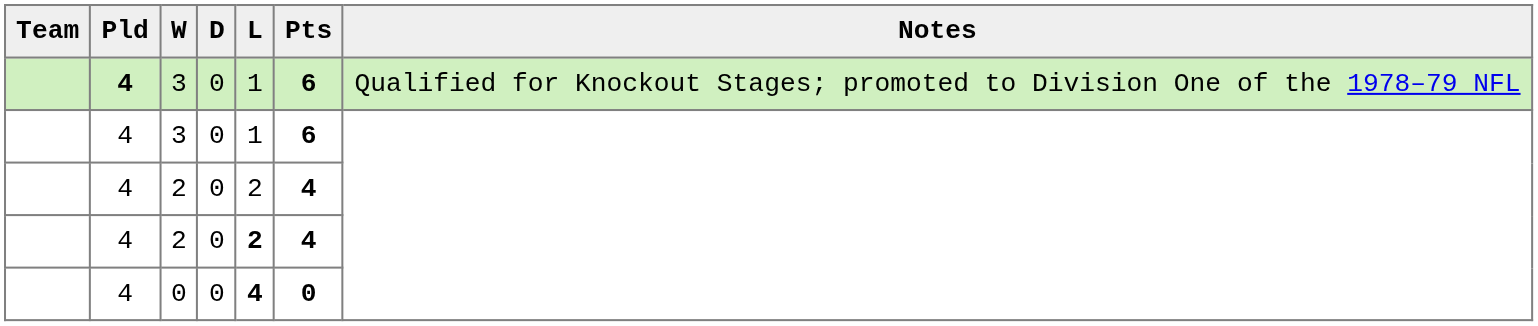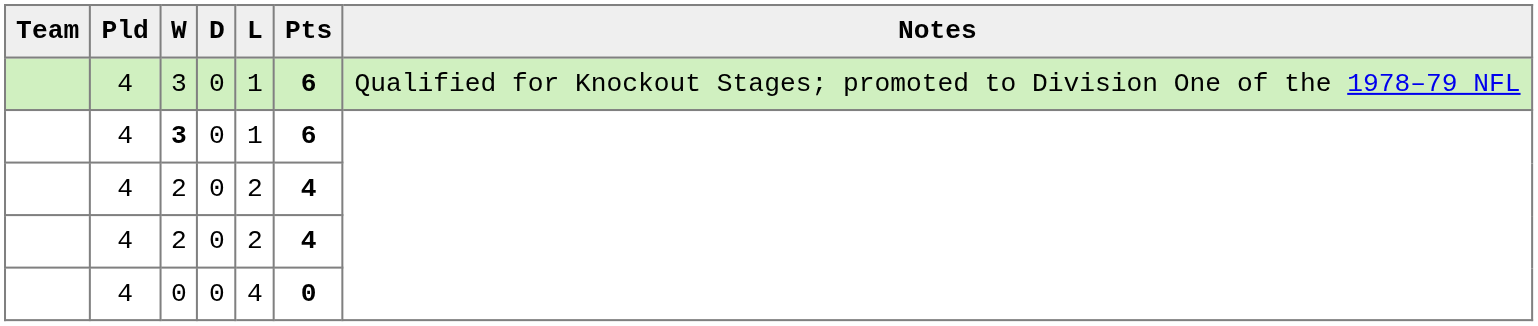(125, 84) bold -> (125, 84) normal
(179, 136) normal -> (179, 136) bold
(255, 241) bold -> (255, 241) normal
(255, 294) bold -> (255, 294) normal
